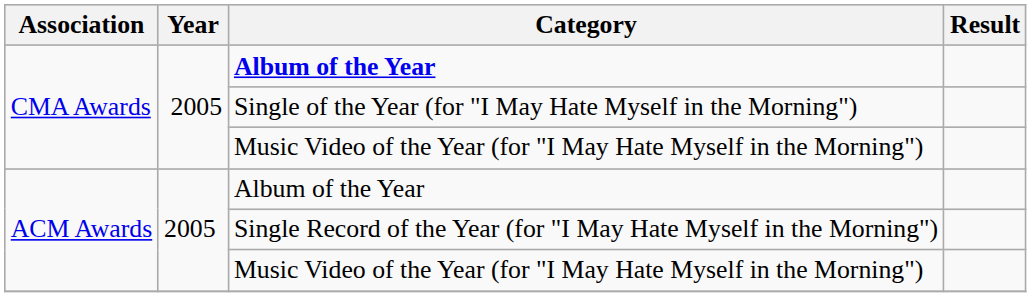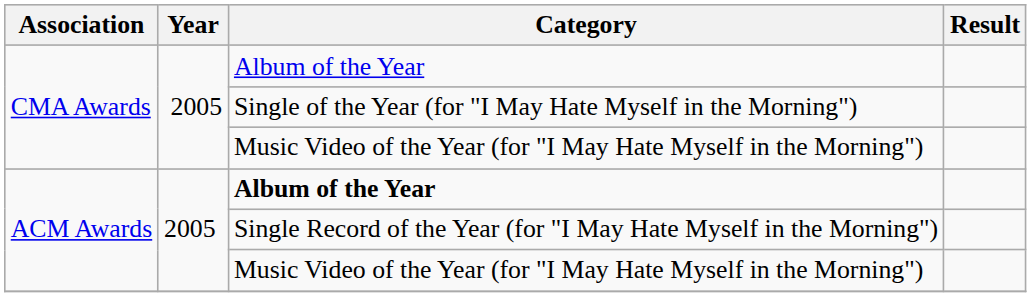(335, 65) bold -> (329, 65) normal
(329, 188) normal -> (335, 188) bold
